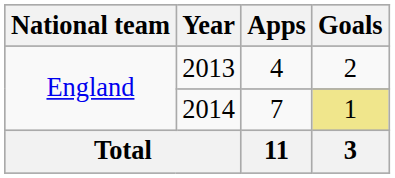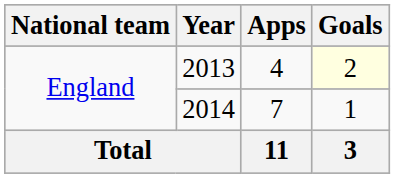(350, 67) no background -> (350, 67) lightyellow background
(350, 109) khaki background -> (350, 109) no background
